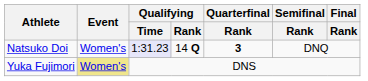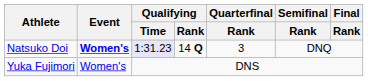(103, 48) normal -> (105, 48) bold
(238, 48) bold -> (241, 48) normal
(103, 66) khaki background -> (103, 66) no background
